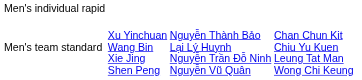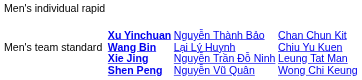(137, 53) normal -> (140, 53) bold
